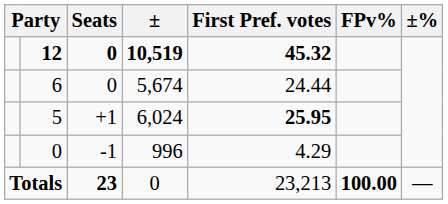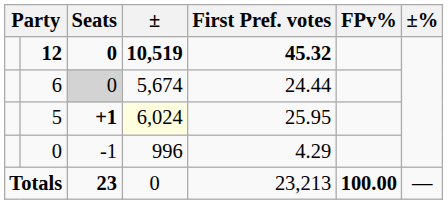(112, 85) no background -> (112, 85) lightgrey background
(106, 118) normal -> (106, 118) bold
(160, 118) no background -> (160, 118) lightyellow background
(308, 118) bold -> (308, 118) normal
